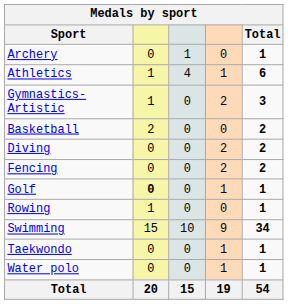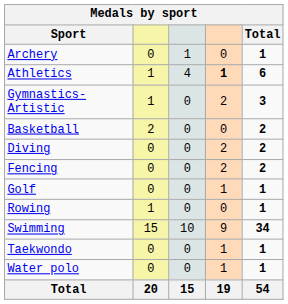(224, 74) normal -> (224, 74) bold
(151, 189) bold -> (151, 189) normal
